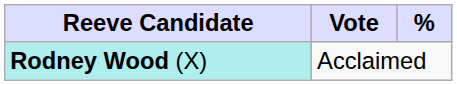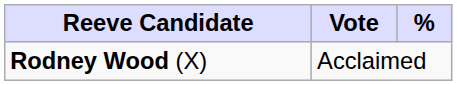(109, 60) paleturquoise background -> (109, 60) no background
